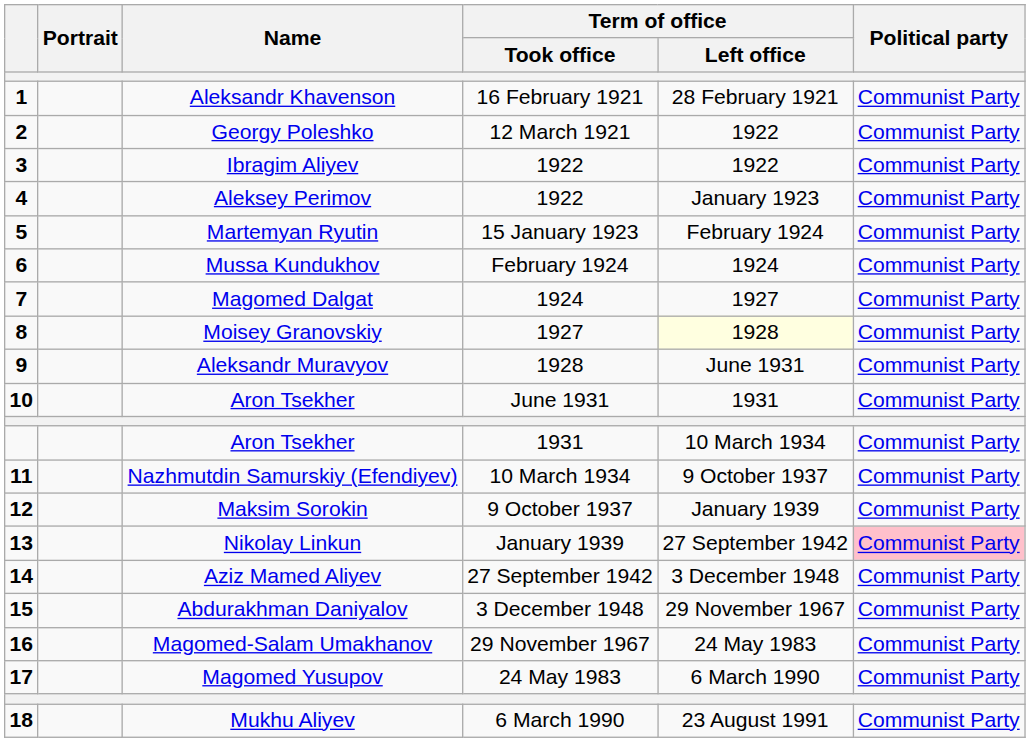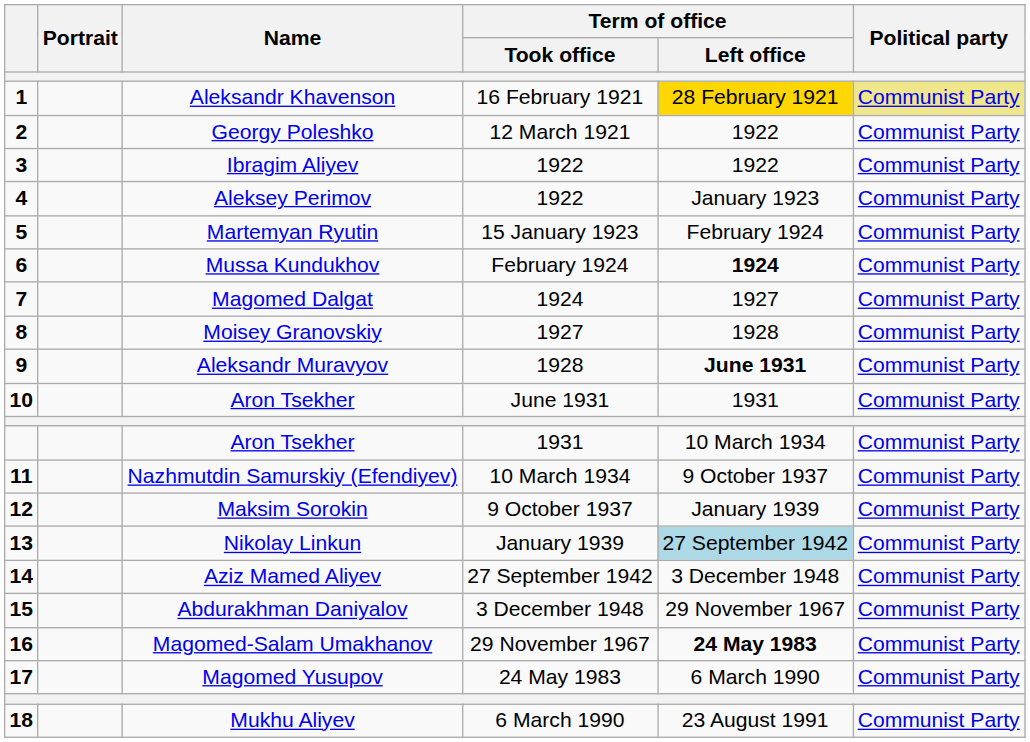(755, 97) no background -> (755, 97) gold background
(939, 97) no background -> (939, 97) khaki background
(755, 265) normal -> (755, 265) bold
(755, 332) lightyellow background -> (755, 332) no background
(755, 365) normal -> (755, 365) bold
(755, 543) no background -> (755, 543) lightblue background
(939, 543) pink background -> (939, 543) no background
(755, 643) normal -> (755, 643) bold
